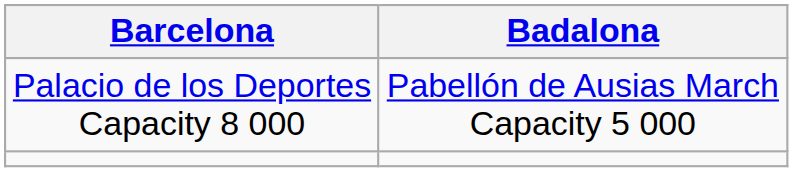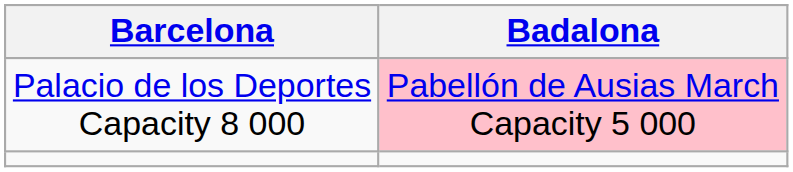(583, 104) no background -> (583, 104) pink background
